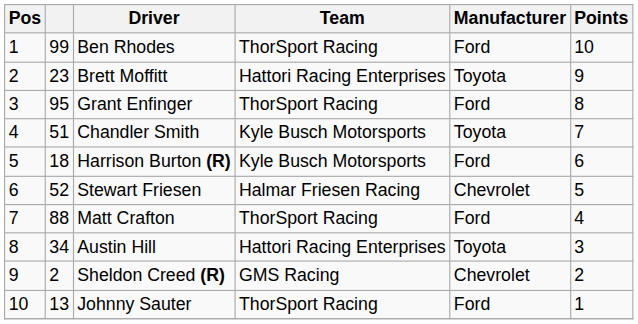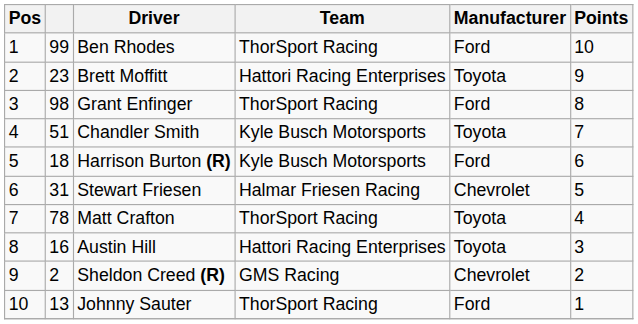(59, 104) 95 -> (59, 104) 98
(59, 189) 52 -> (59, 189) 31
(59, 218) 88 -> (59, 218) 78
(472, 218) Ford -> (480, 218) Toyota
(59, 246) 34 -> (59, 246) 16
